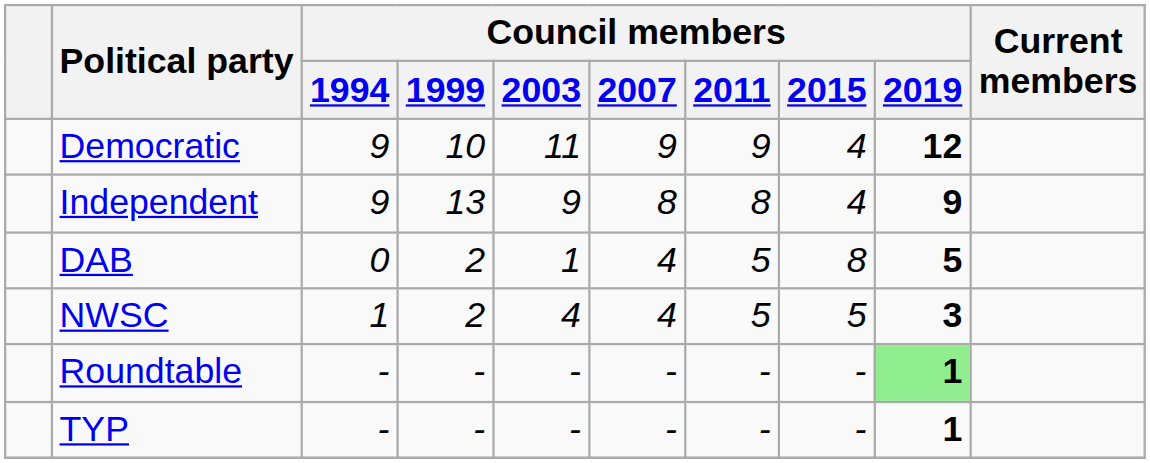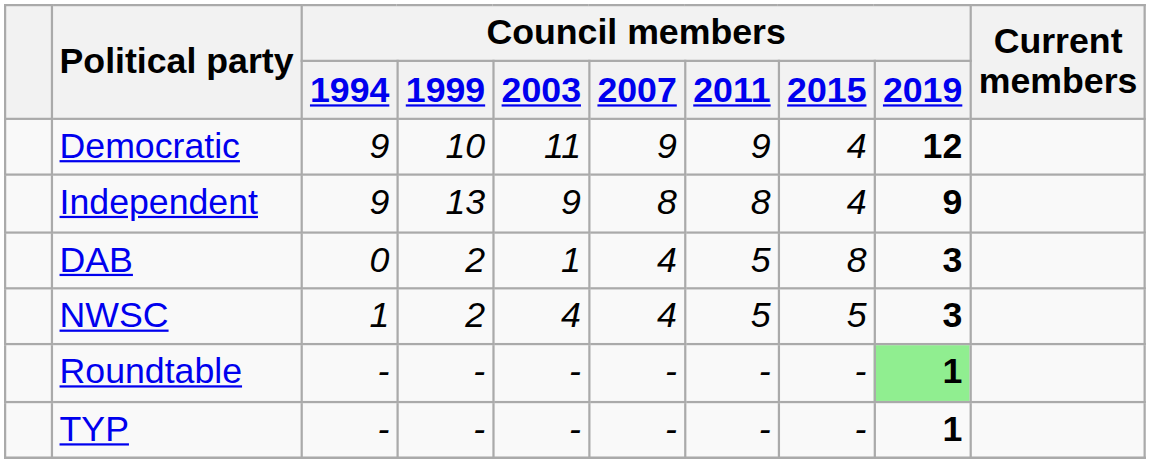(952, 259) 5 -> (952, 259) 3
